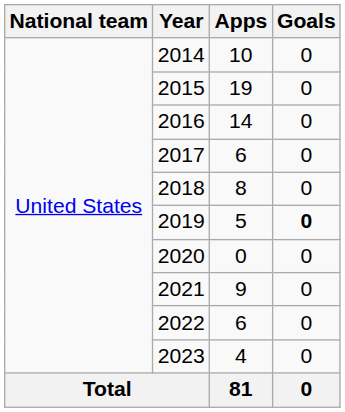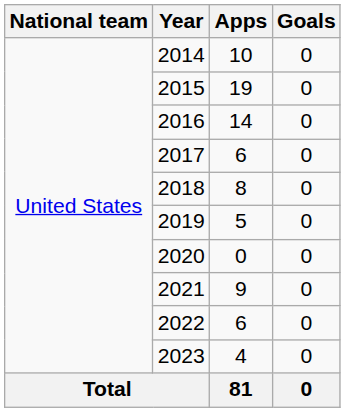(306, 222) bold -> (306, 222) normal
